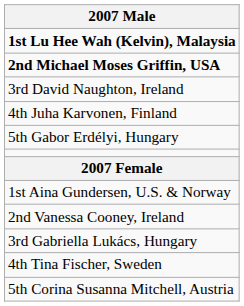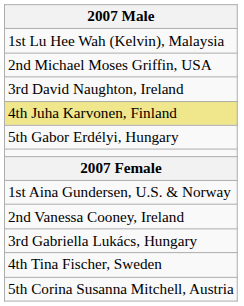(122, 40) bold -> (116, 40) normal
(114, 64) bold -> (110, 64) normal
(92, 113) no background -> (92, 113) khaki background
